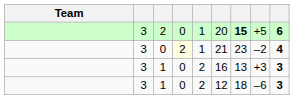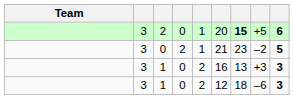(182, 49) lightyellow background -> (182, 49) no background
(280, 49) 4 -> (280, 49) 5
